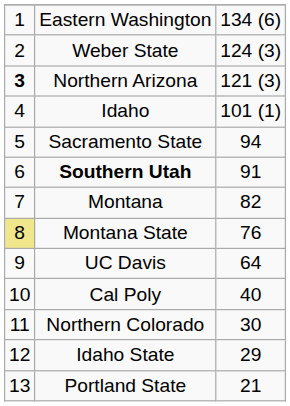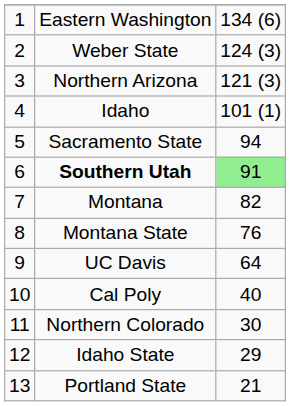(20, 80) bold -> (20, 80) normal
(251, 172) no background -> (251, 172) lightgreen background
(20, 233) khaki background -> (20, 233) no background
